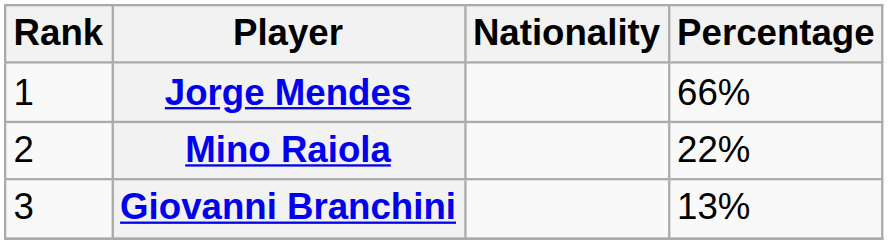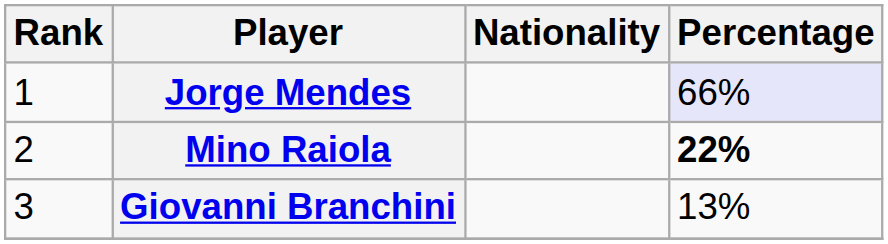(714, 91) no background -> (714, 91) lavender background
(714, 149) normal -> (714, 149) bold
